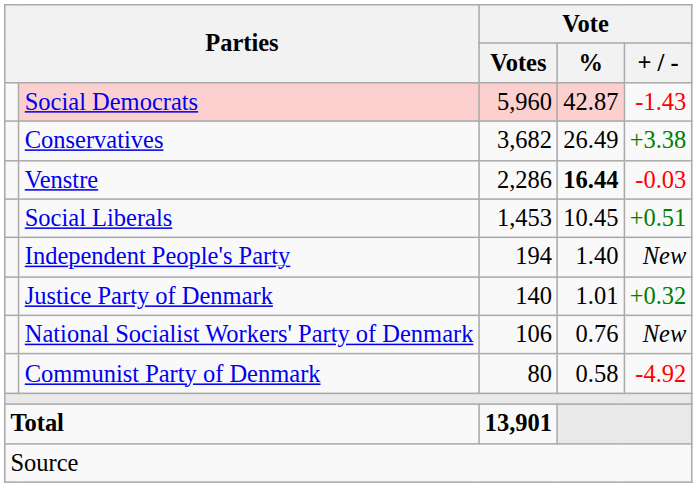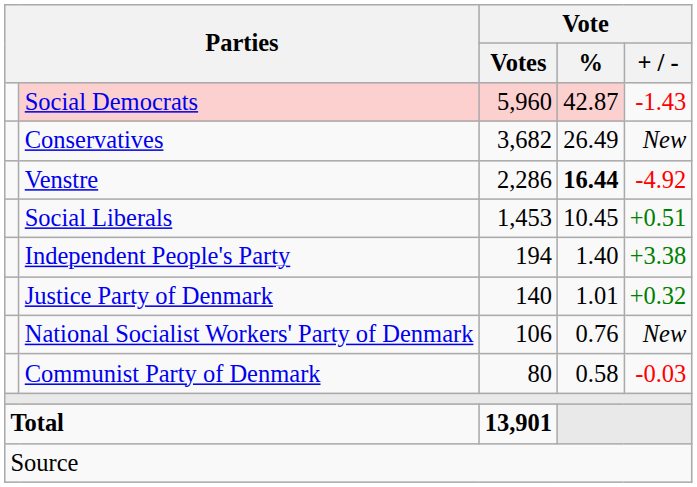(658, 140) +3.38 -> (665, 140) New
(661, 179) -0.03 -> (661, 179) -4.92
(665, 256) New -> (658, 256) +3.38
(661, 373) -4.92 -> (661, 373) -0.03
